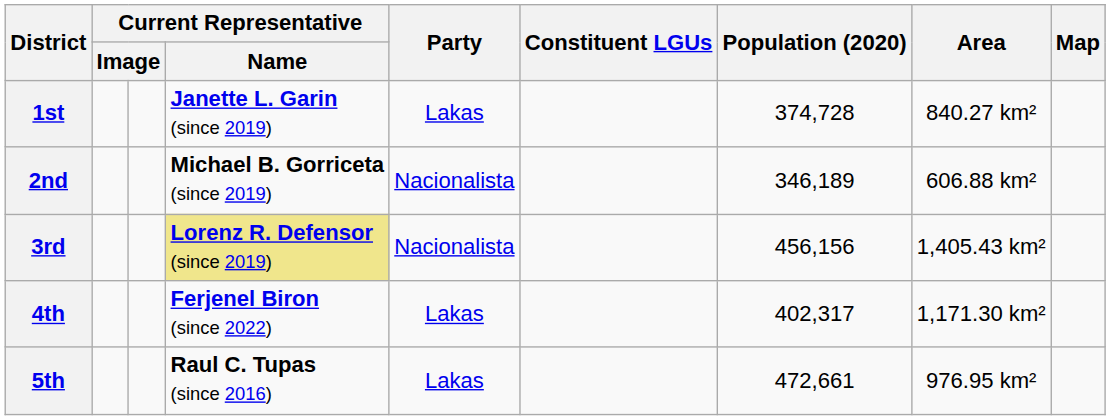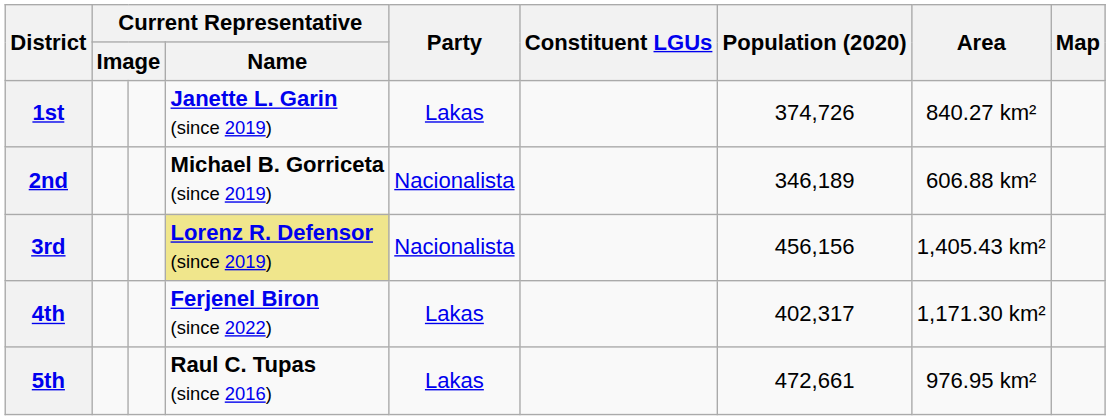(815, 113) 374,728 -> (815, 113) 374,726
